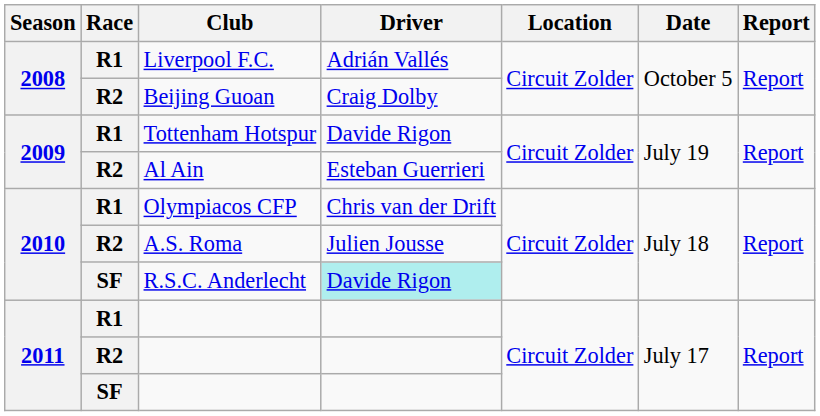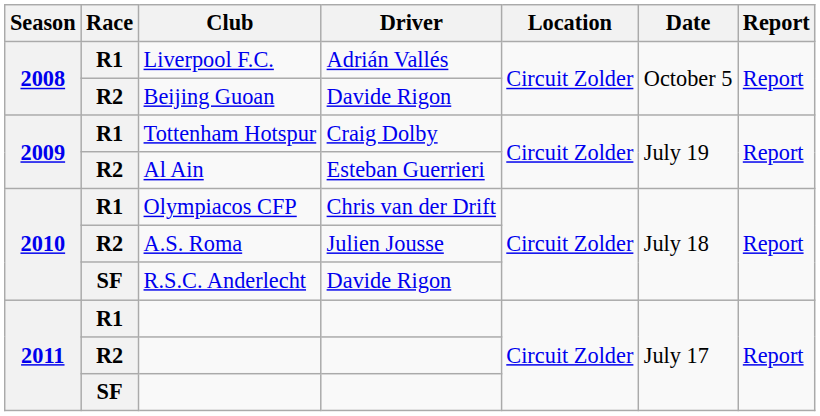(382, 96) Craig Dolby -> (389, 96) Davide Rigon
(389, 133) Davide Rigon -> (382, 133) Craig Dolby
(389, 281) paleturquoise background -> (389, 281) no background
